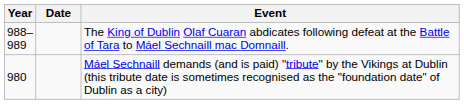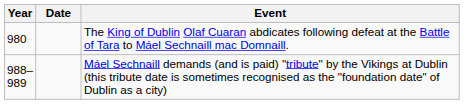(20, 38) 988–989 -> (17, 38) 980
(17, 77) 980 -> (20, 77) 988–989
